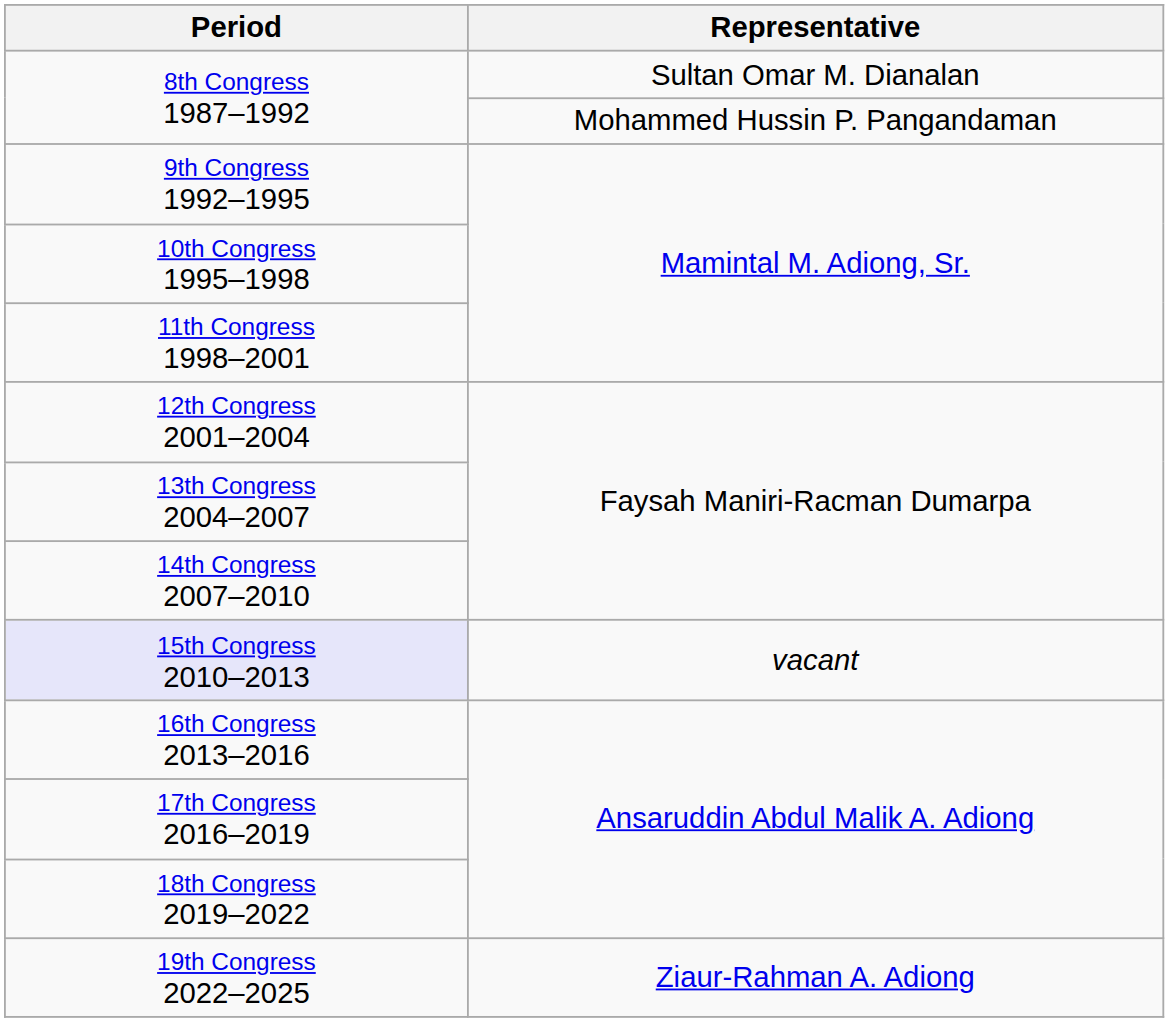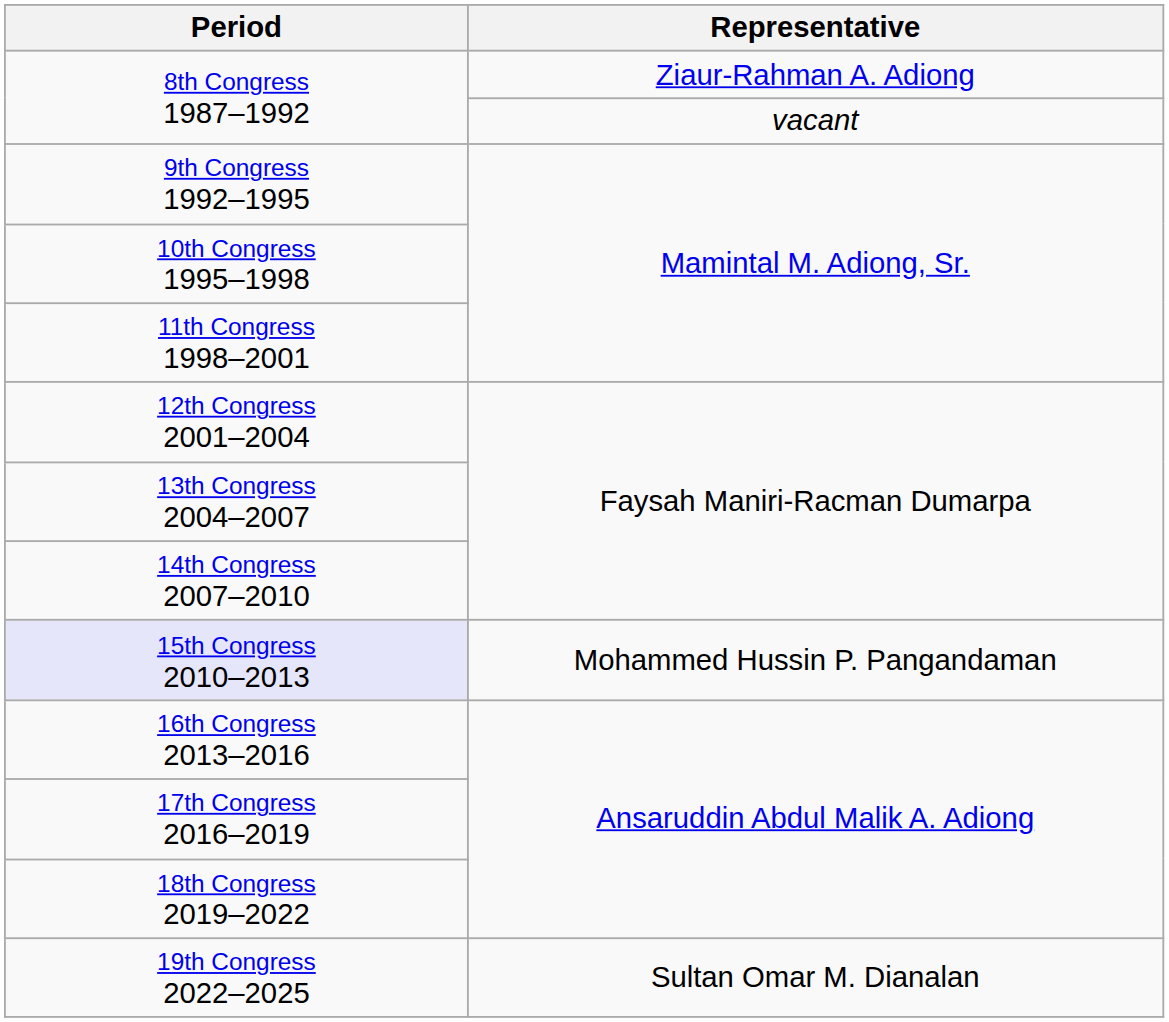(815, 74) Sultan Omar M. Dianalan -> (815, 74) Ziaur-Rahman A. Adiong
(815, 120) Mohammed Hussin P. Pangandaman -> (815, 120) vacant
(815, 659) vacant -> (815, 659) Mohammed Hussin P. Pangandaman
(815, 977) Ziaur-Rahman A. Adiong -> (815, 977) Sultan Omar M. Dianalan
